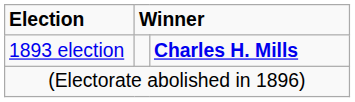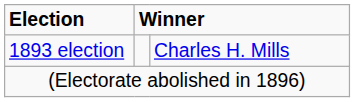(226, 50) bold -> (222, 50) normal
